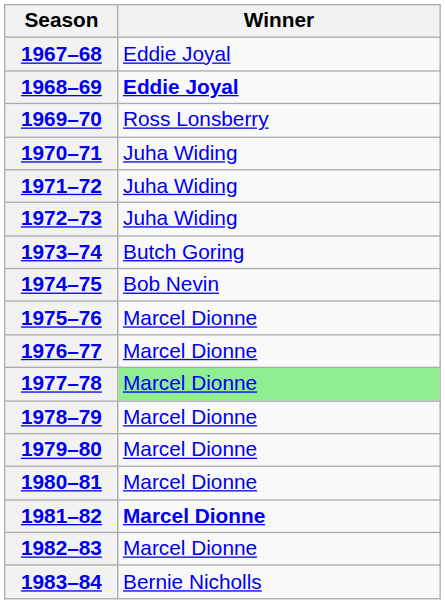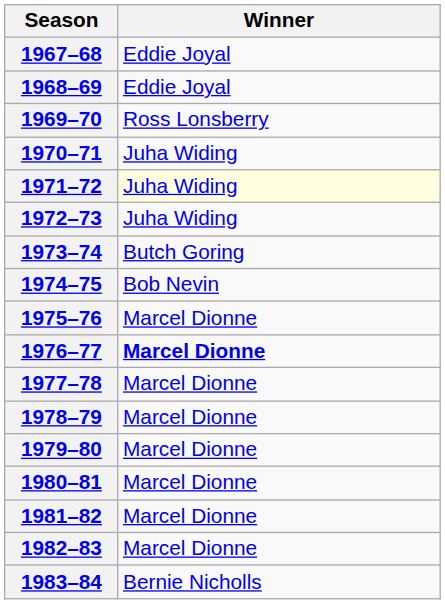(181, 86) bold -> (177, 86) normal
(180, 185) no background -> (180, 185) lightyellow background
(190, 350) normal -> (194, 350) bold
(190, 383) lightgreen background -> (190, 383) no background
(194, 515) bold -> (190, 515) normal
